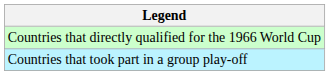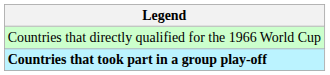(128, 59) normal -> (137, 59) bold
